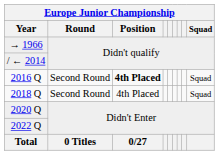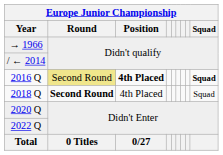(80, 77) no background -> (82, 77) khaki background
(201, 78) normal -> (204, 77) bold
(80, 93) normal -> (82, 93) bold
